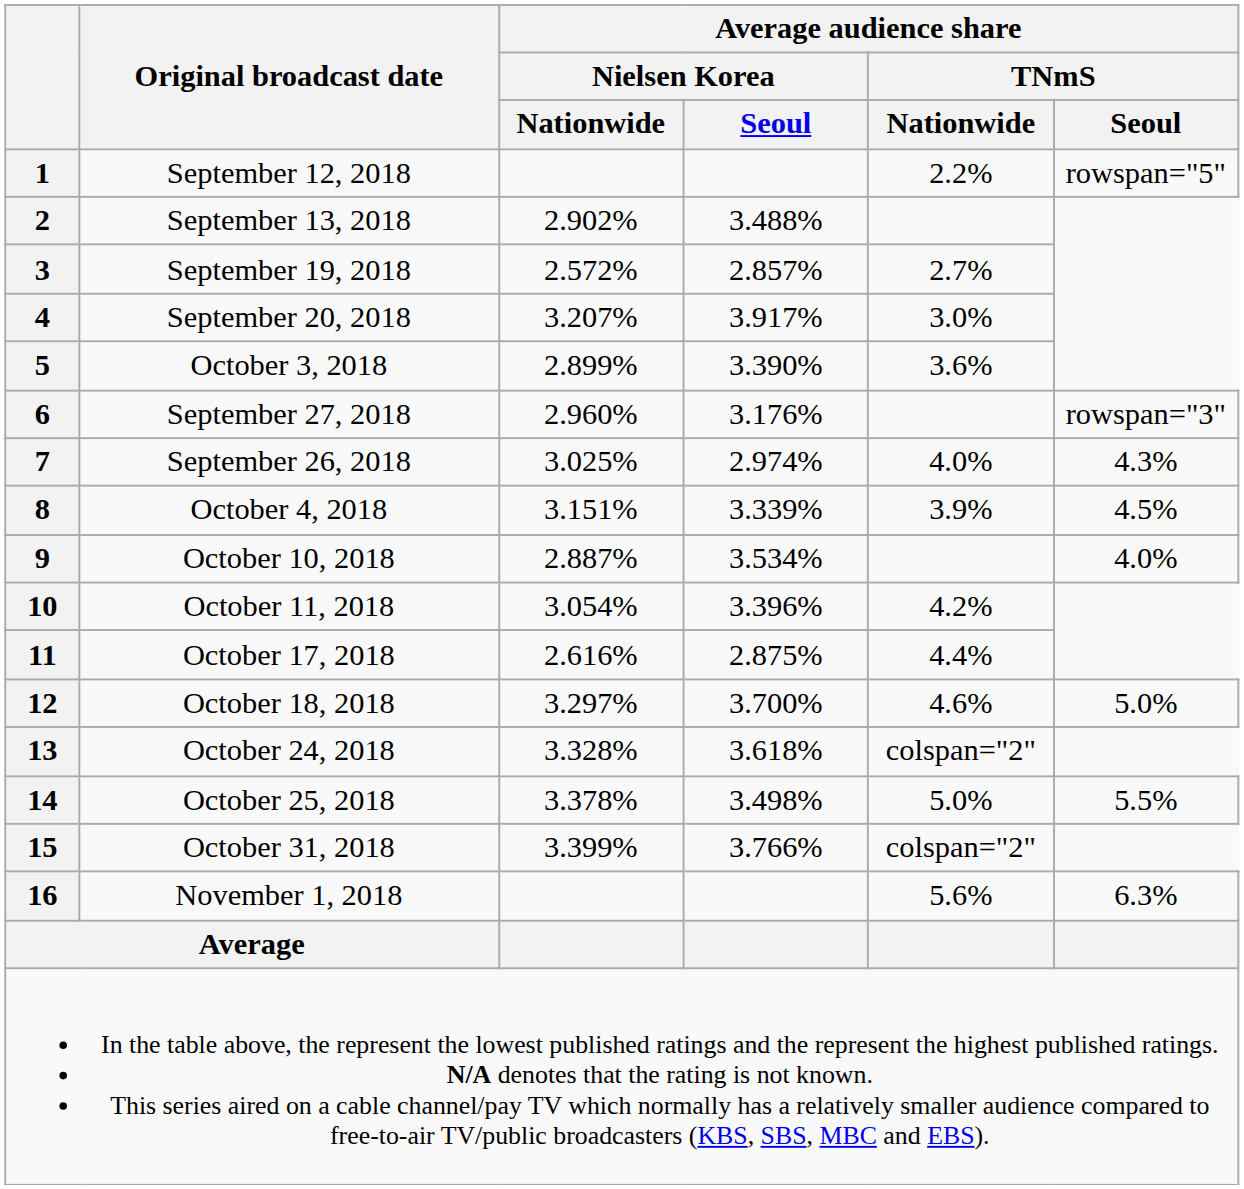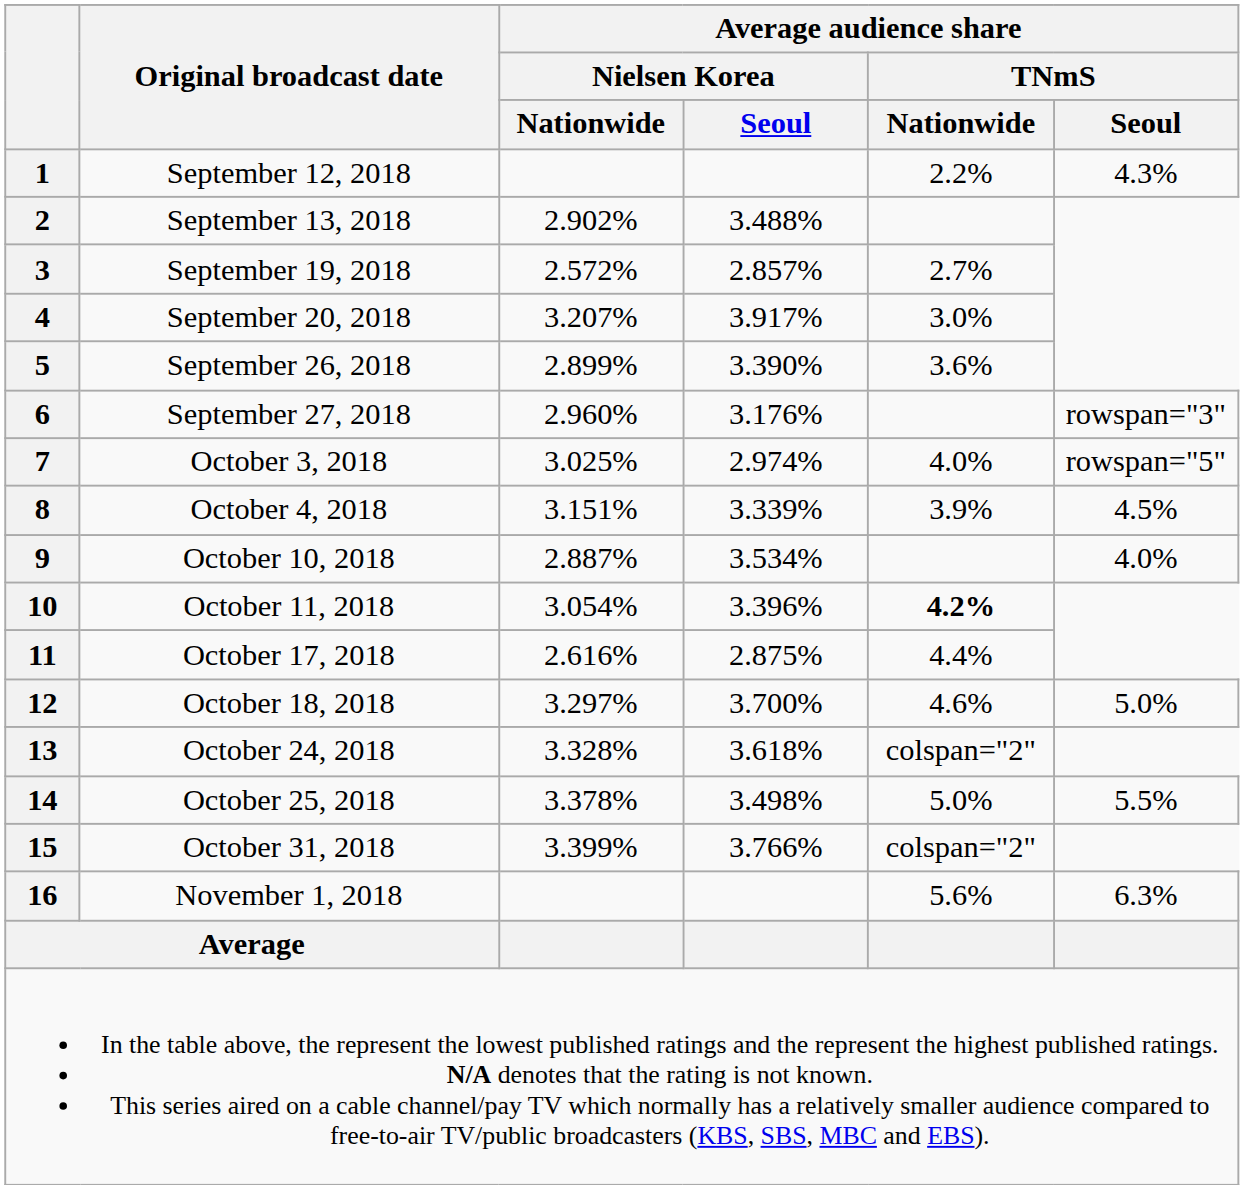(1146, 172) rowspan="5" -> (1146, 172) 4.3%
(289, 365) October 3, 2018 -> (289, 365) September 26, 2018
(289, 461) September 26, 2018 -> (289, 461) October 3, 2018
(1146, 461) 4.3% -> (1146, 461) rowspan="5"
(961, 606) normal -> (961, 606) bold
